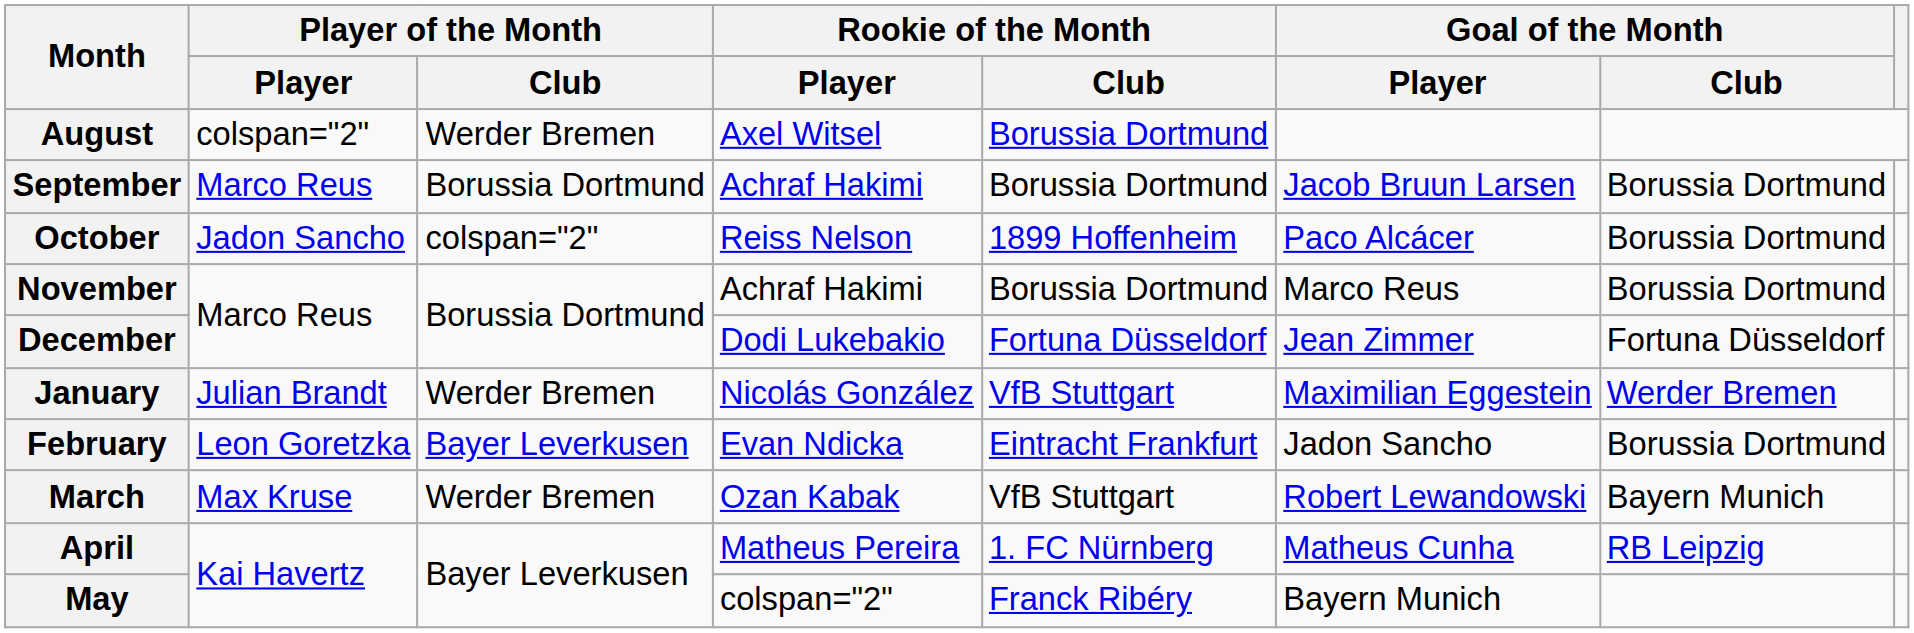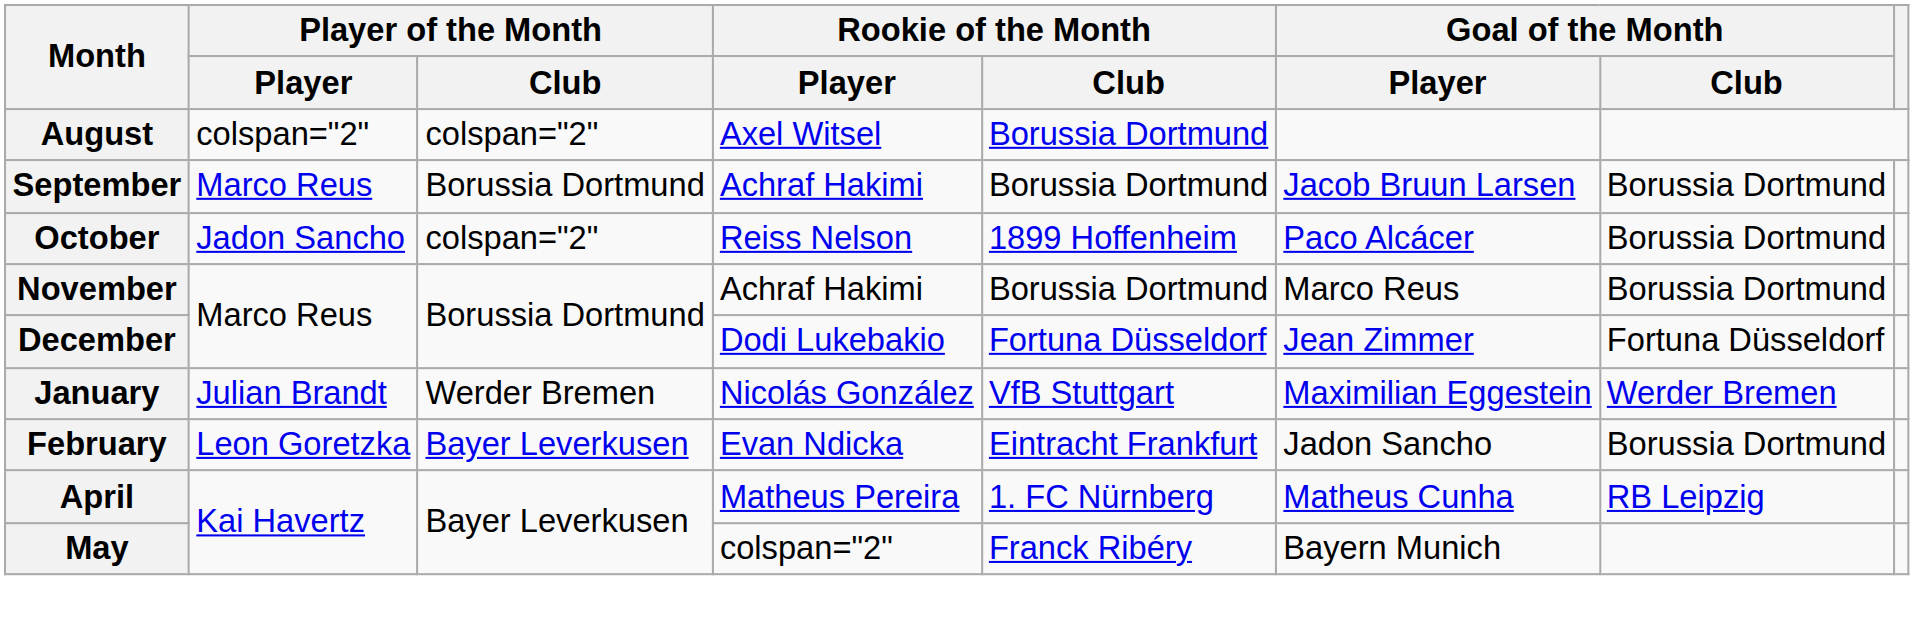(540, 133) Werder Bremen -> (512, 133) colspan="2"
- row: (97, 496)
